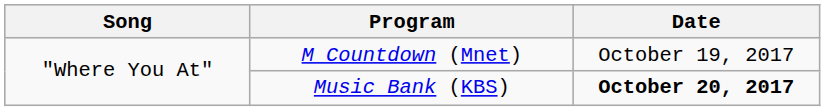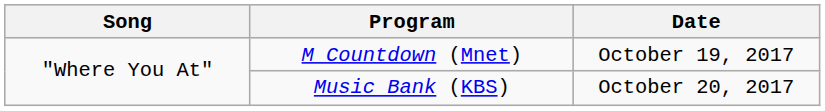(696, 88) bold -> (696, 88) normal
